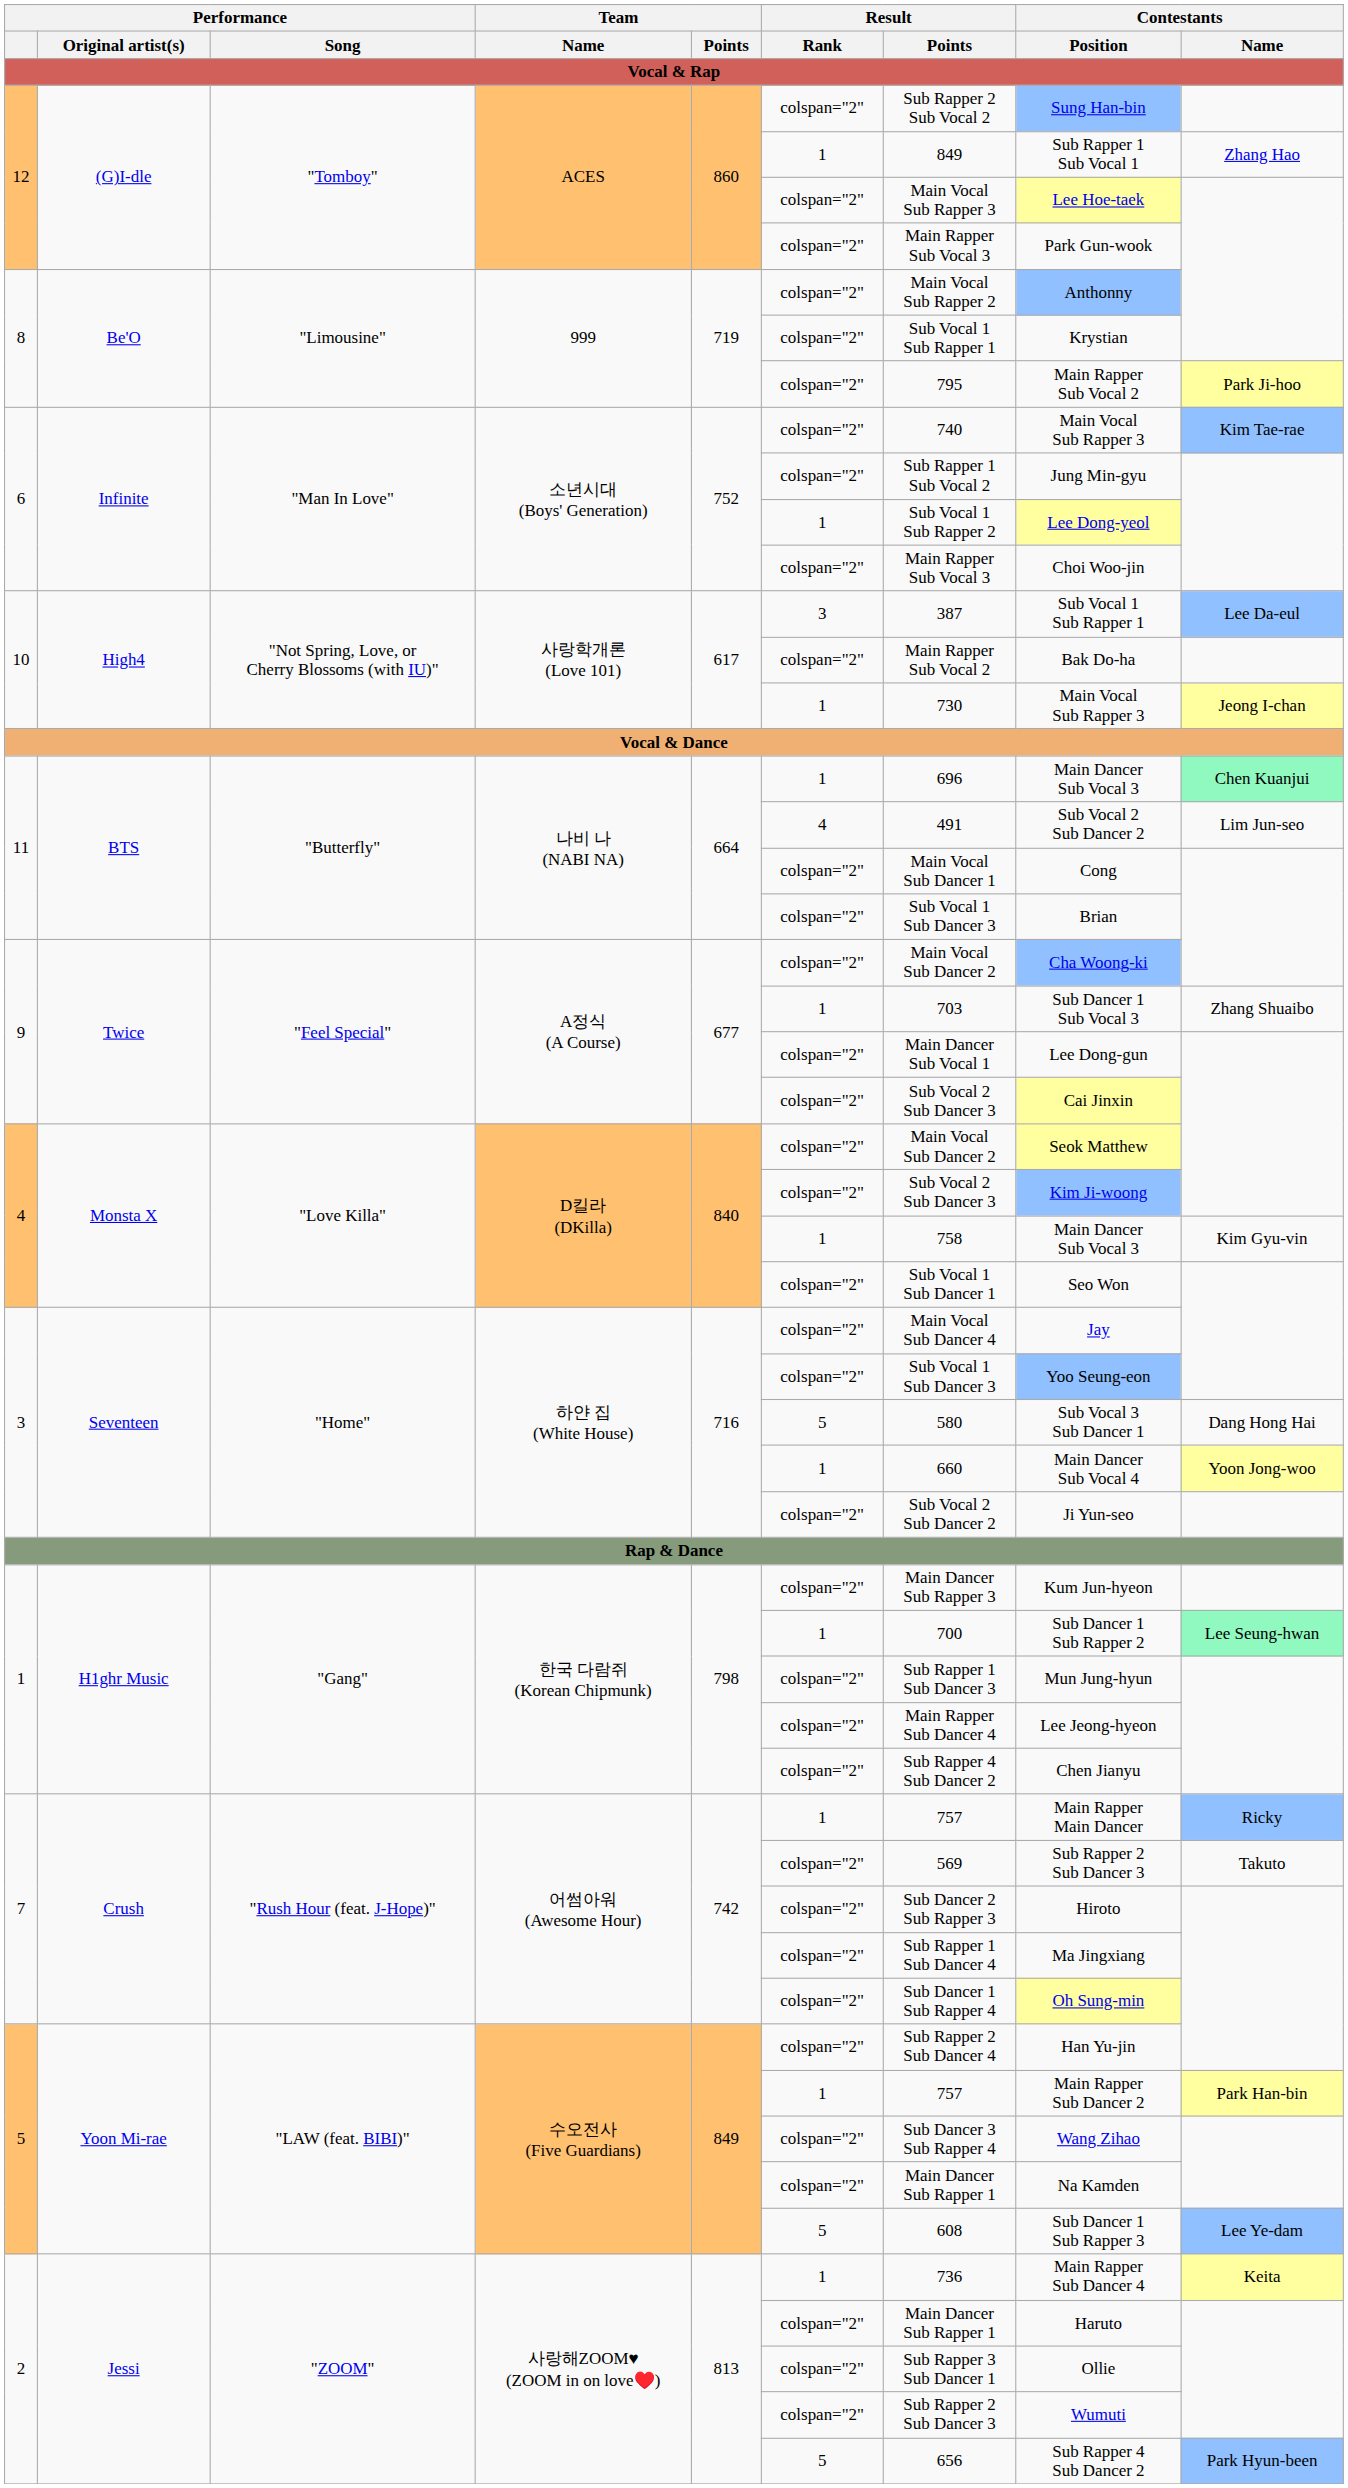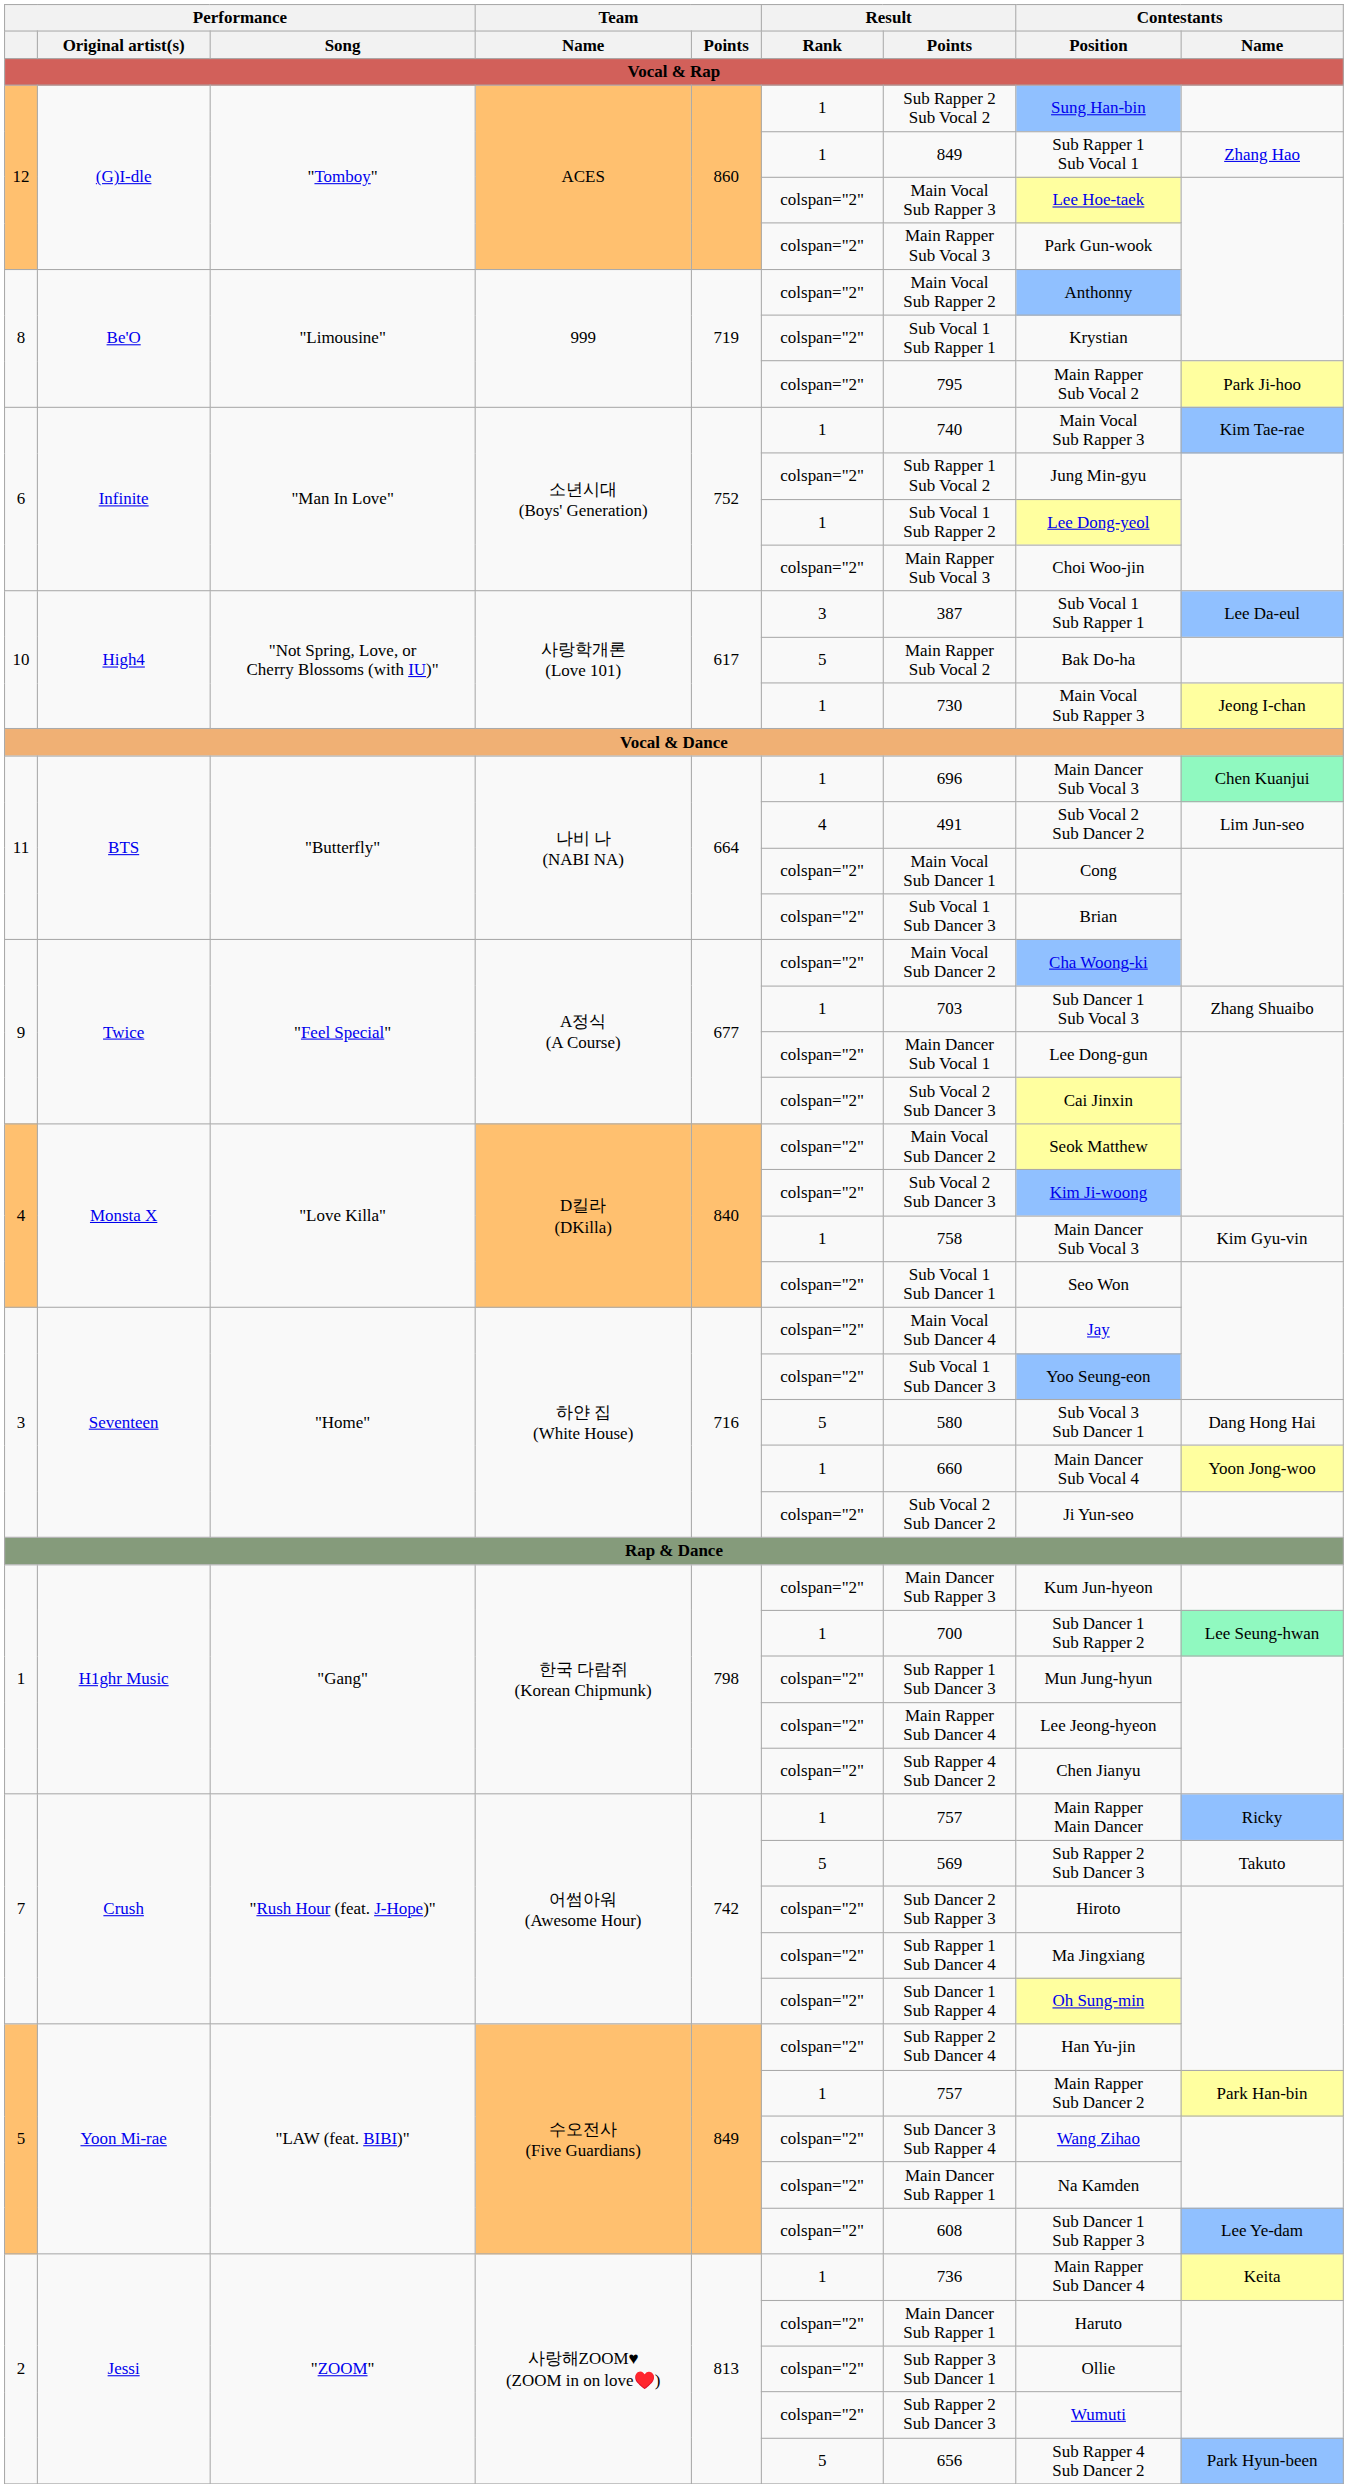(822, 108) colspan="2" -> (822, 108) 1
(822, 430) colspan="2" -> (822, 430) 1
(822, 659) colspan="2" -> (822, 659) 5
(822, 1863) colspan="2" -> (822, 1863) 5
(822, 2230) 5 -> (822, 2230) colspan="2"
